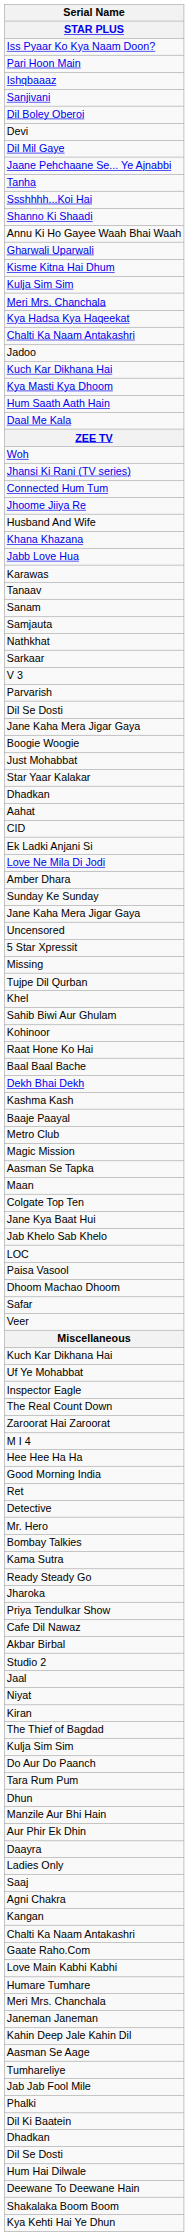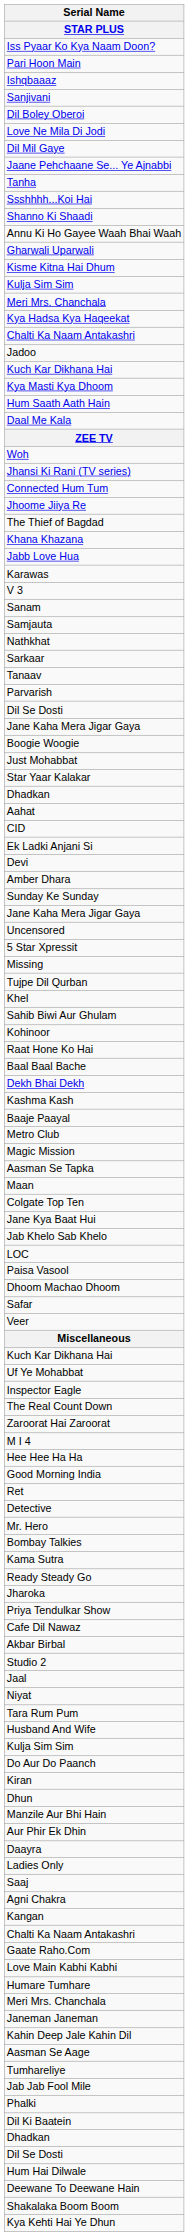(18, 132) Devi -> (56, 132) Love Ne Mila Di Jodi
(51, 523) Husband And Wife -> (55, 523) The Thief of Bagdad
(24, 591) Tanaav -> (15, 591) V 3
(15, 676) V 3 -> (24, 676) Tanaav
(56, 863) Love Ne Mila Di Jodi -> (18, 863) Devi
(19, 1713) Kiran -> (43, 1713) Tara Rum Pum
(55, 1730) The Thief of Bagdad -> (51, 1730) Husband And Wife
(43, 1781) Tara Rum Pum -> (19, 1781) Kiran
